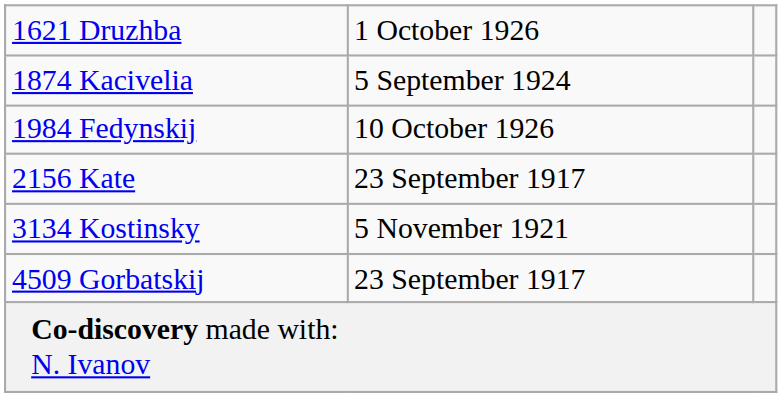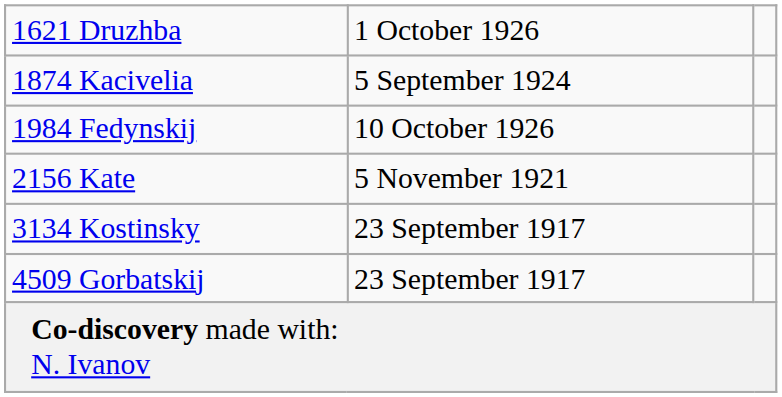(470, 178) 23 September 1917 -> (462, 178) 5 November 1921
(462, 228) 5 November 1921 -> (470, 228) 23 September 1917
